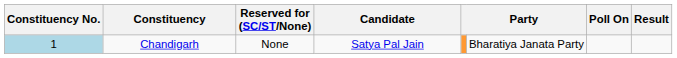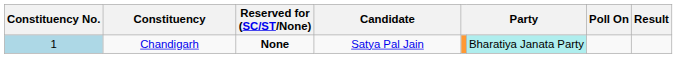(275, 44) normal -> (275, 44) bold
(526, 44) no background -> (526, 44) paleturquoise background
